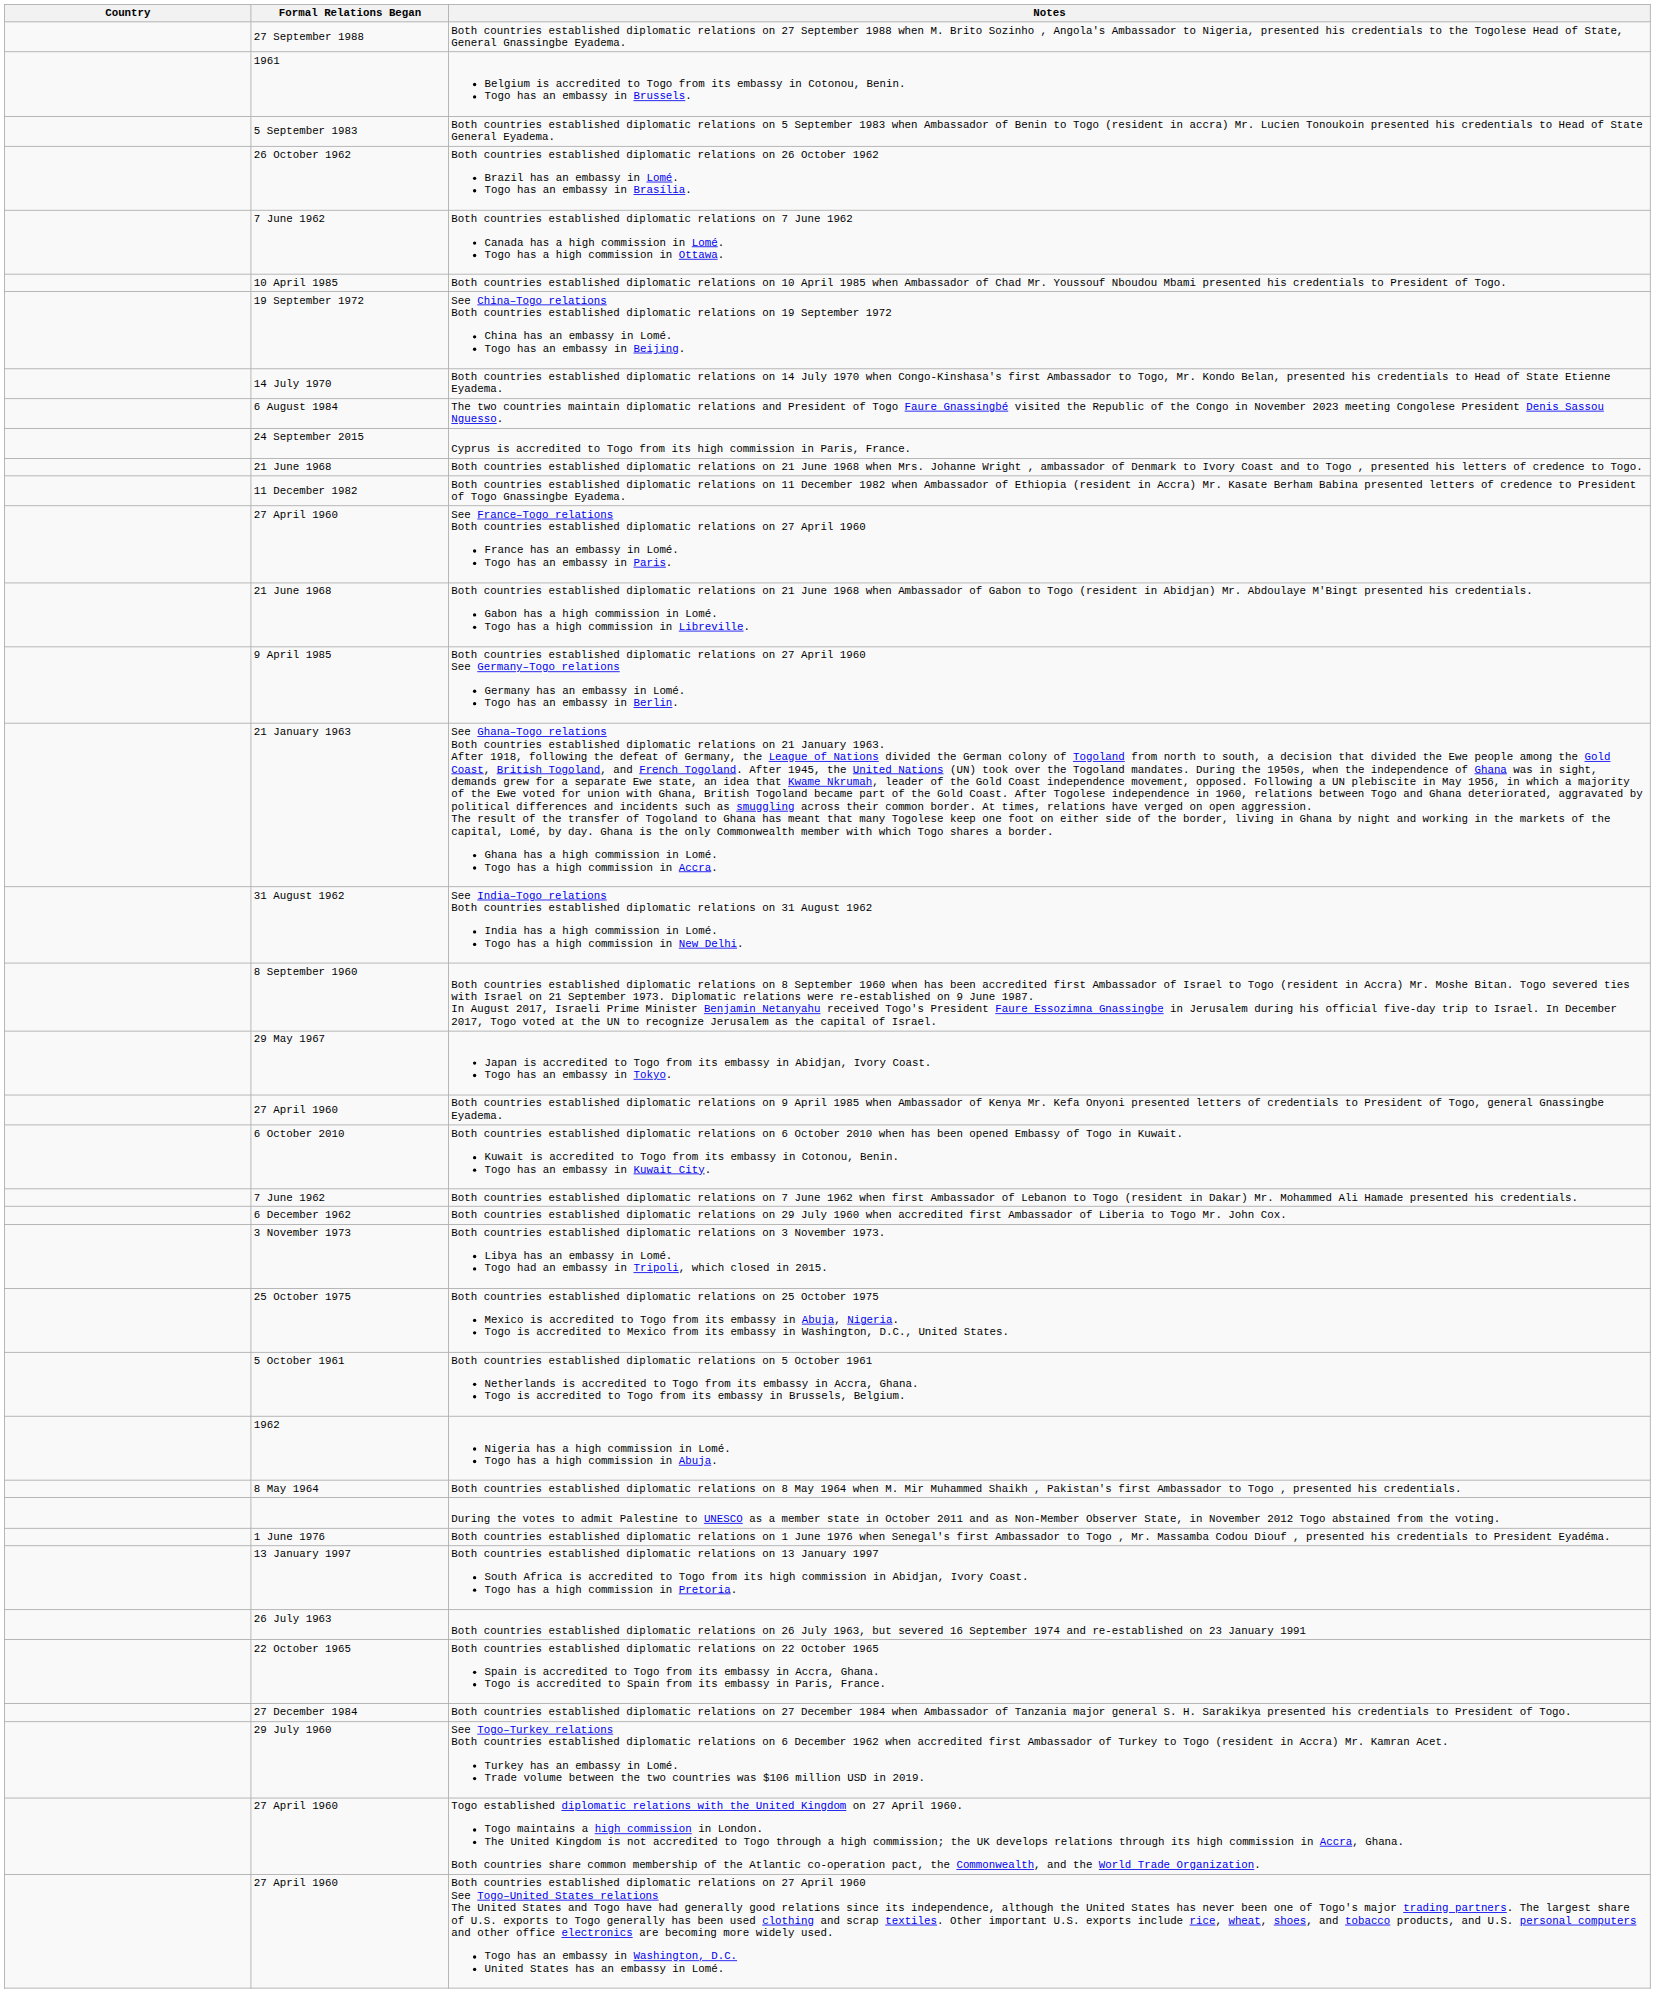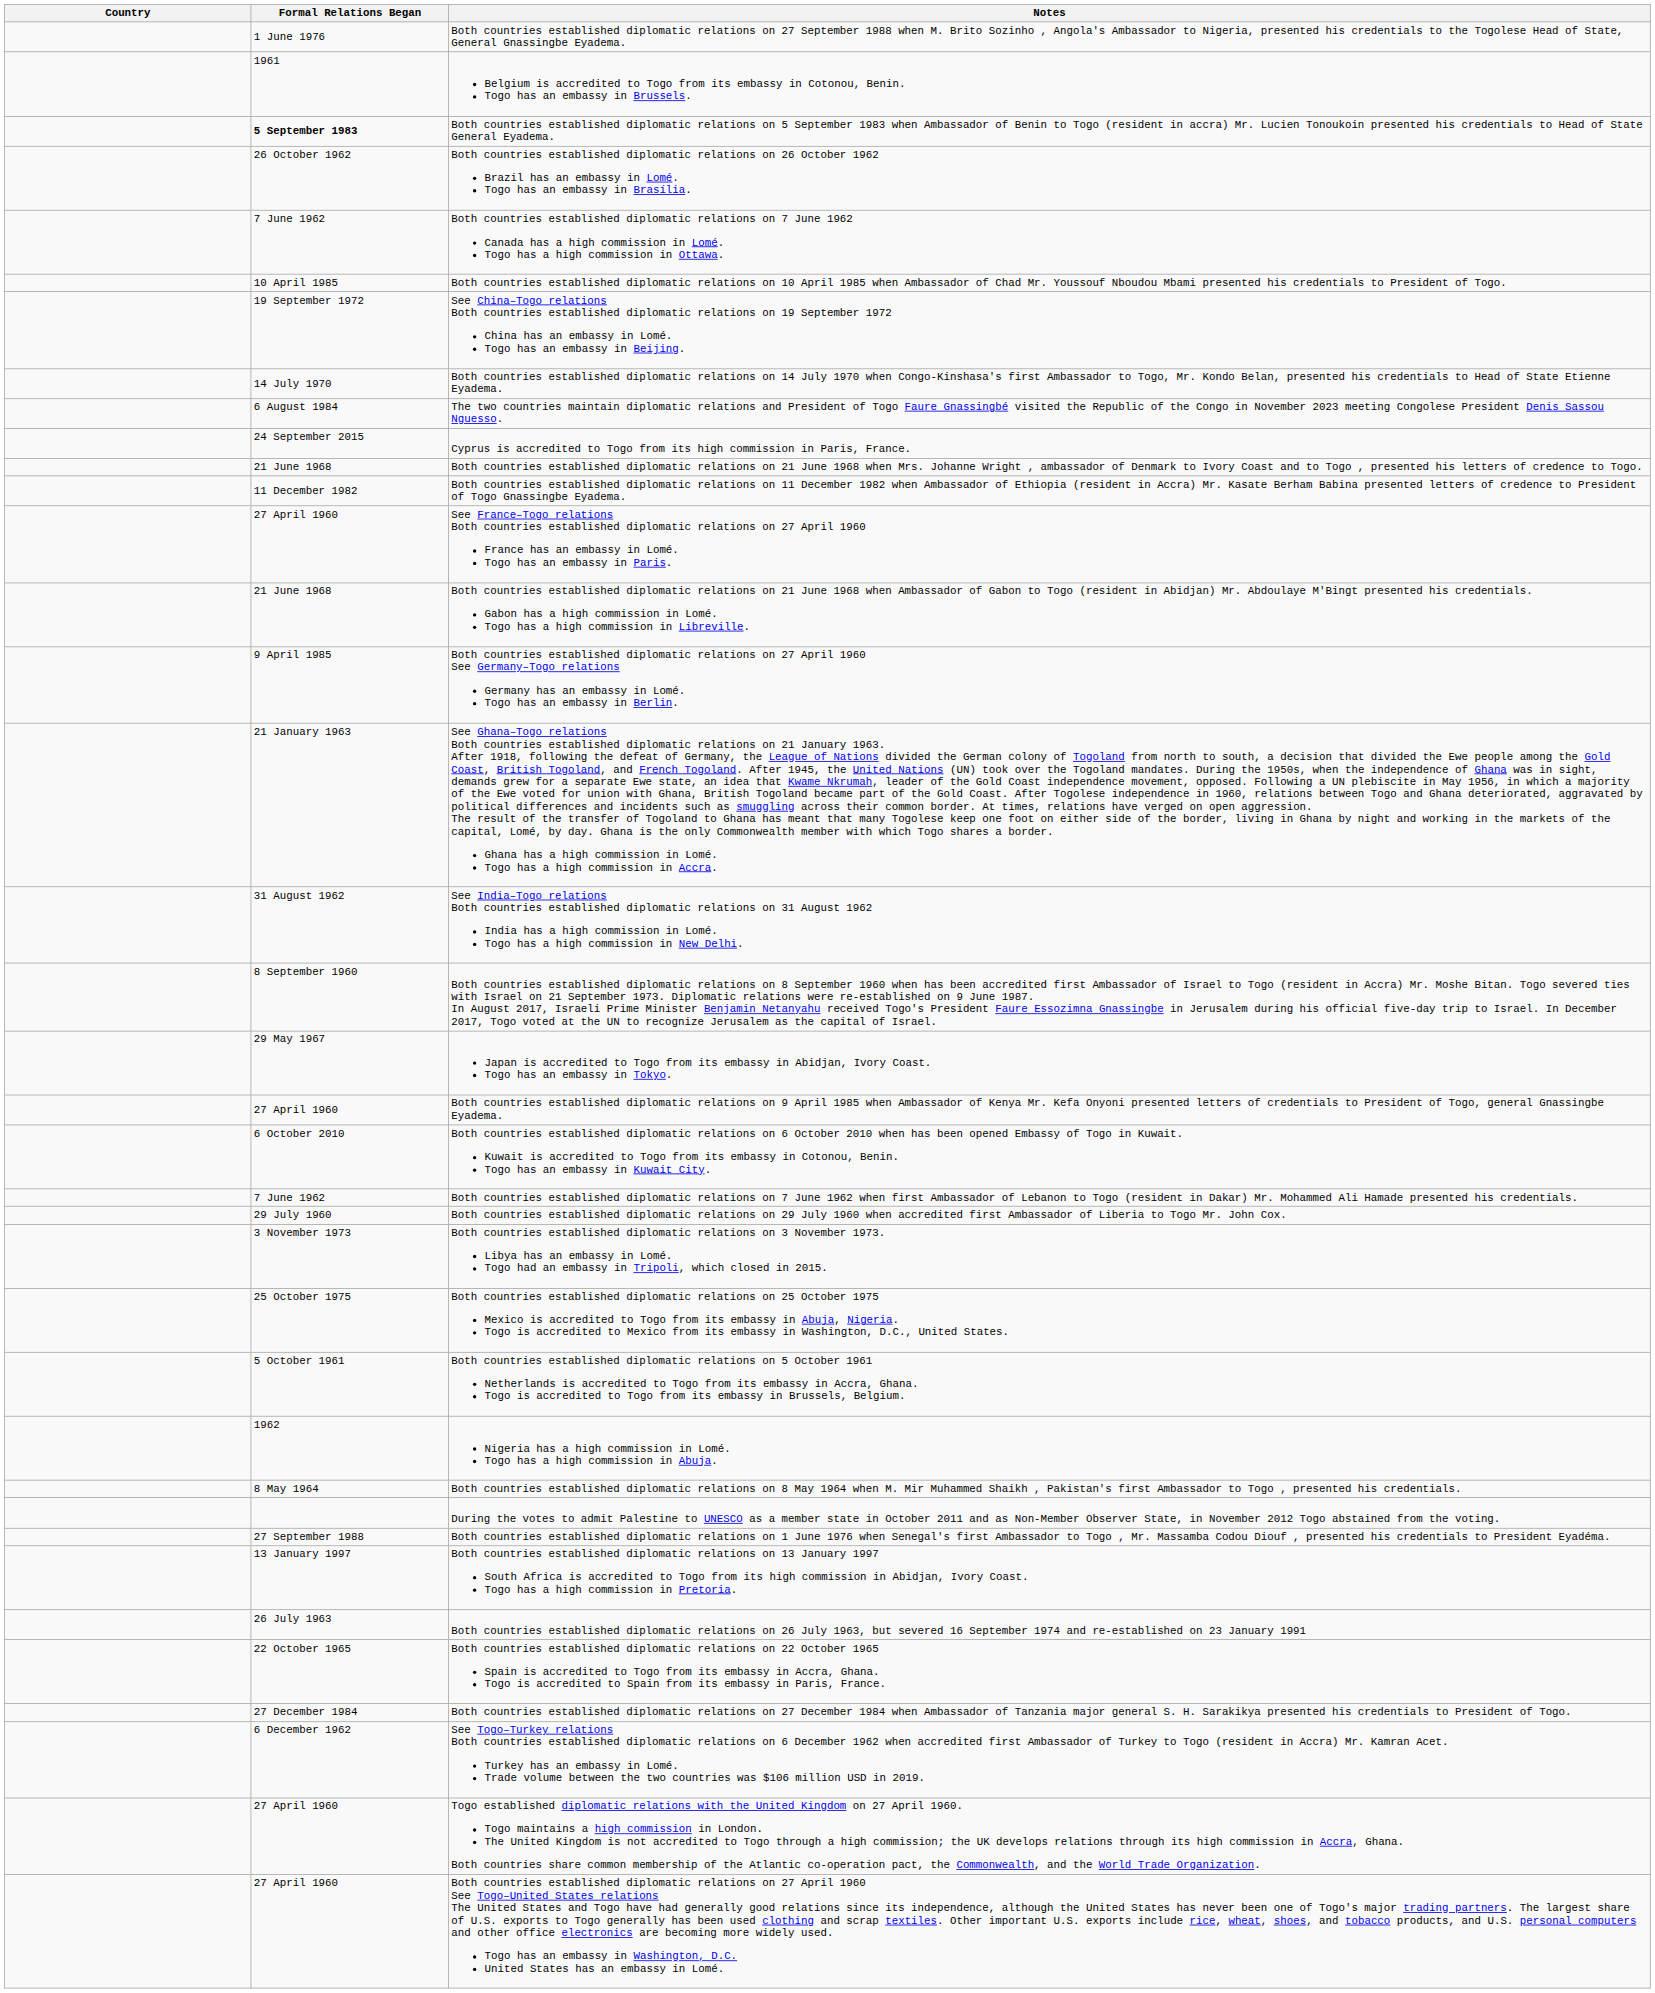(309, 37) 27 September 1988 -> (289, 37) 1 June 1976
(306, 131) normal -> (306, 131) bold
(302, 1215) 6 December 1962 -> (293, 1215) 29 July 1960
(289, 1537) 1 June 1976 -> (309, 1537) 27 September 1988
(293, 1730) 29 July 1960 -> (302, 1730) 6 December 1962
